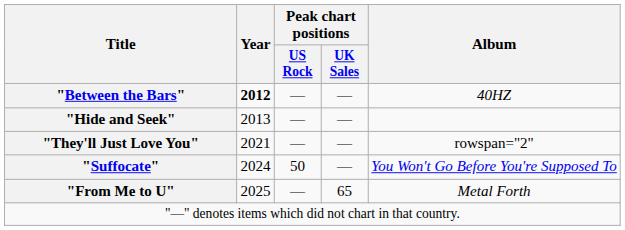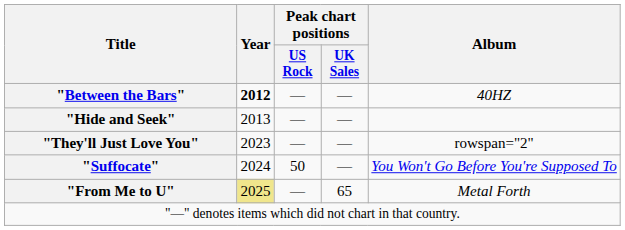(256, 143) 2021 -> (256, 143) 2023
(256, 190) no background -> (256, 190) khaki background
